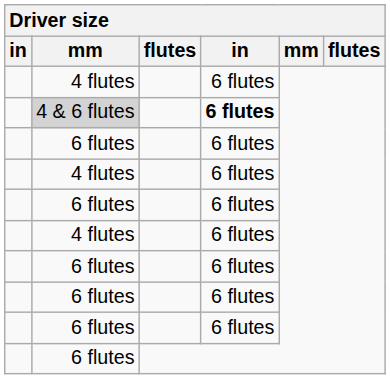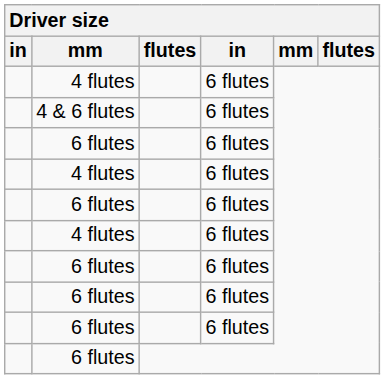(85, 112) lightgrey background -> (85, 112) no background
(240, 112) bold -> (237, 112) normal
